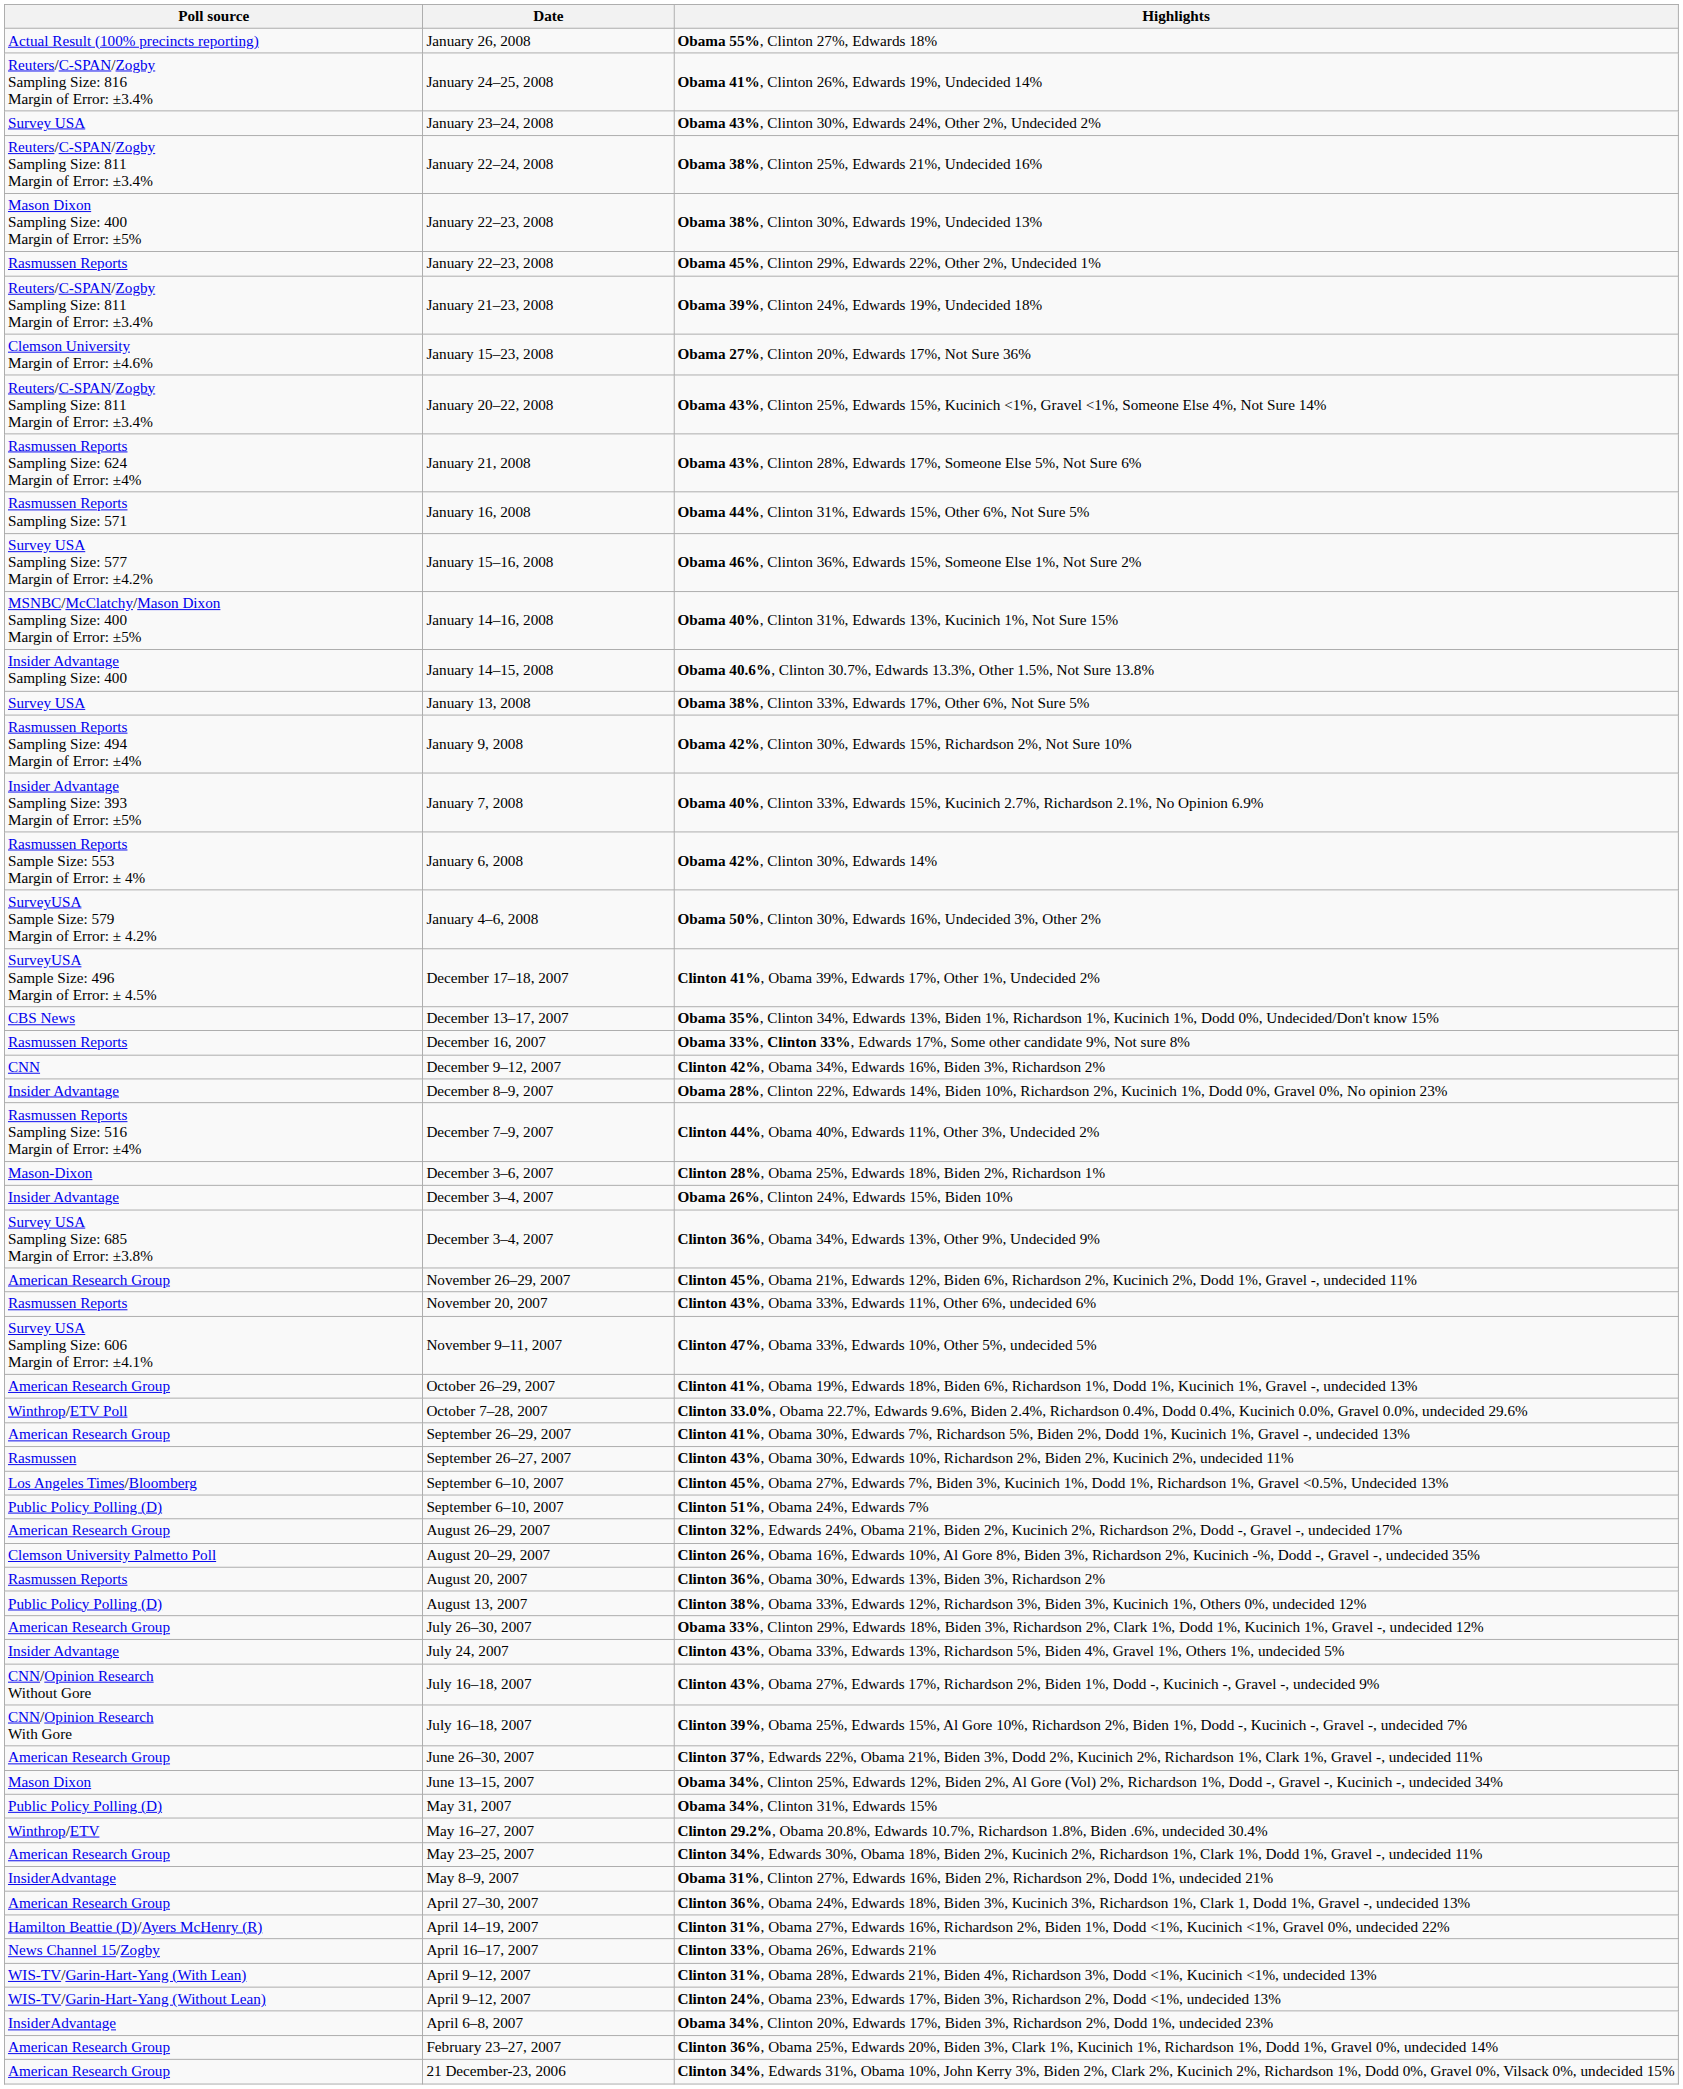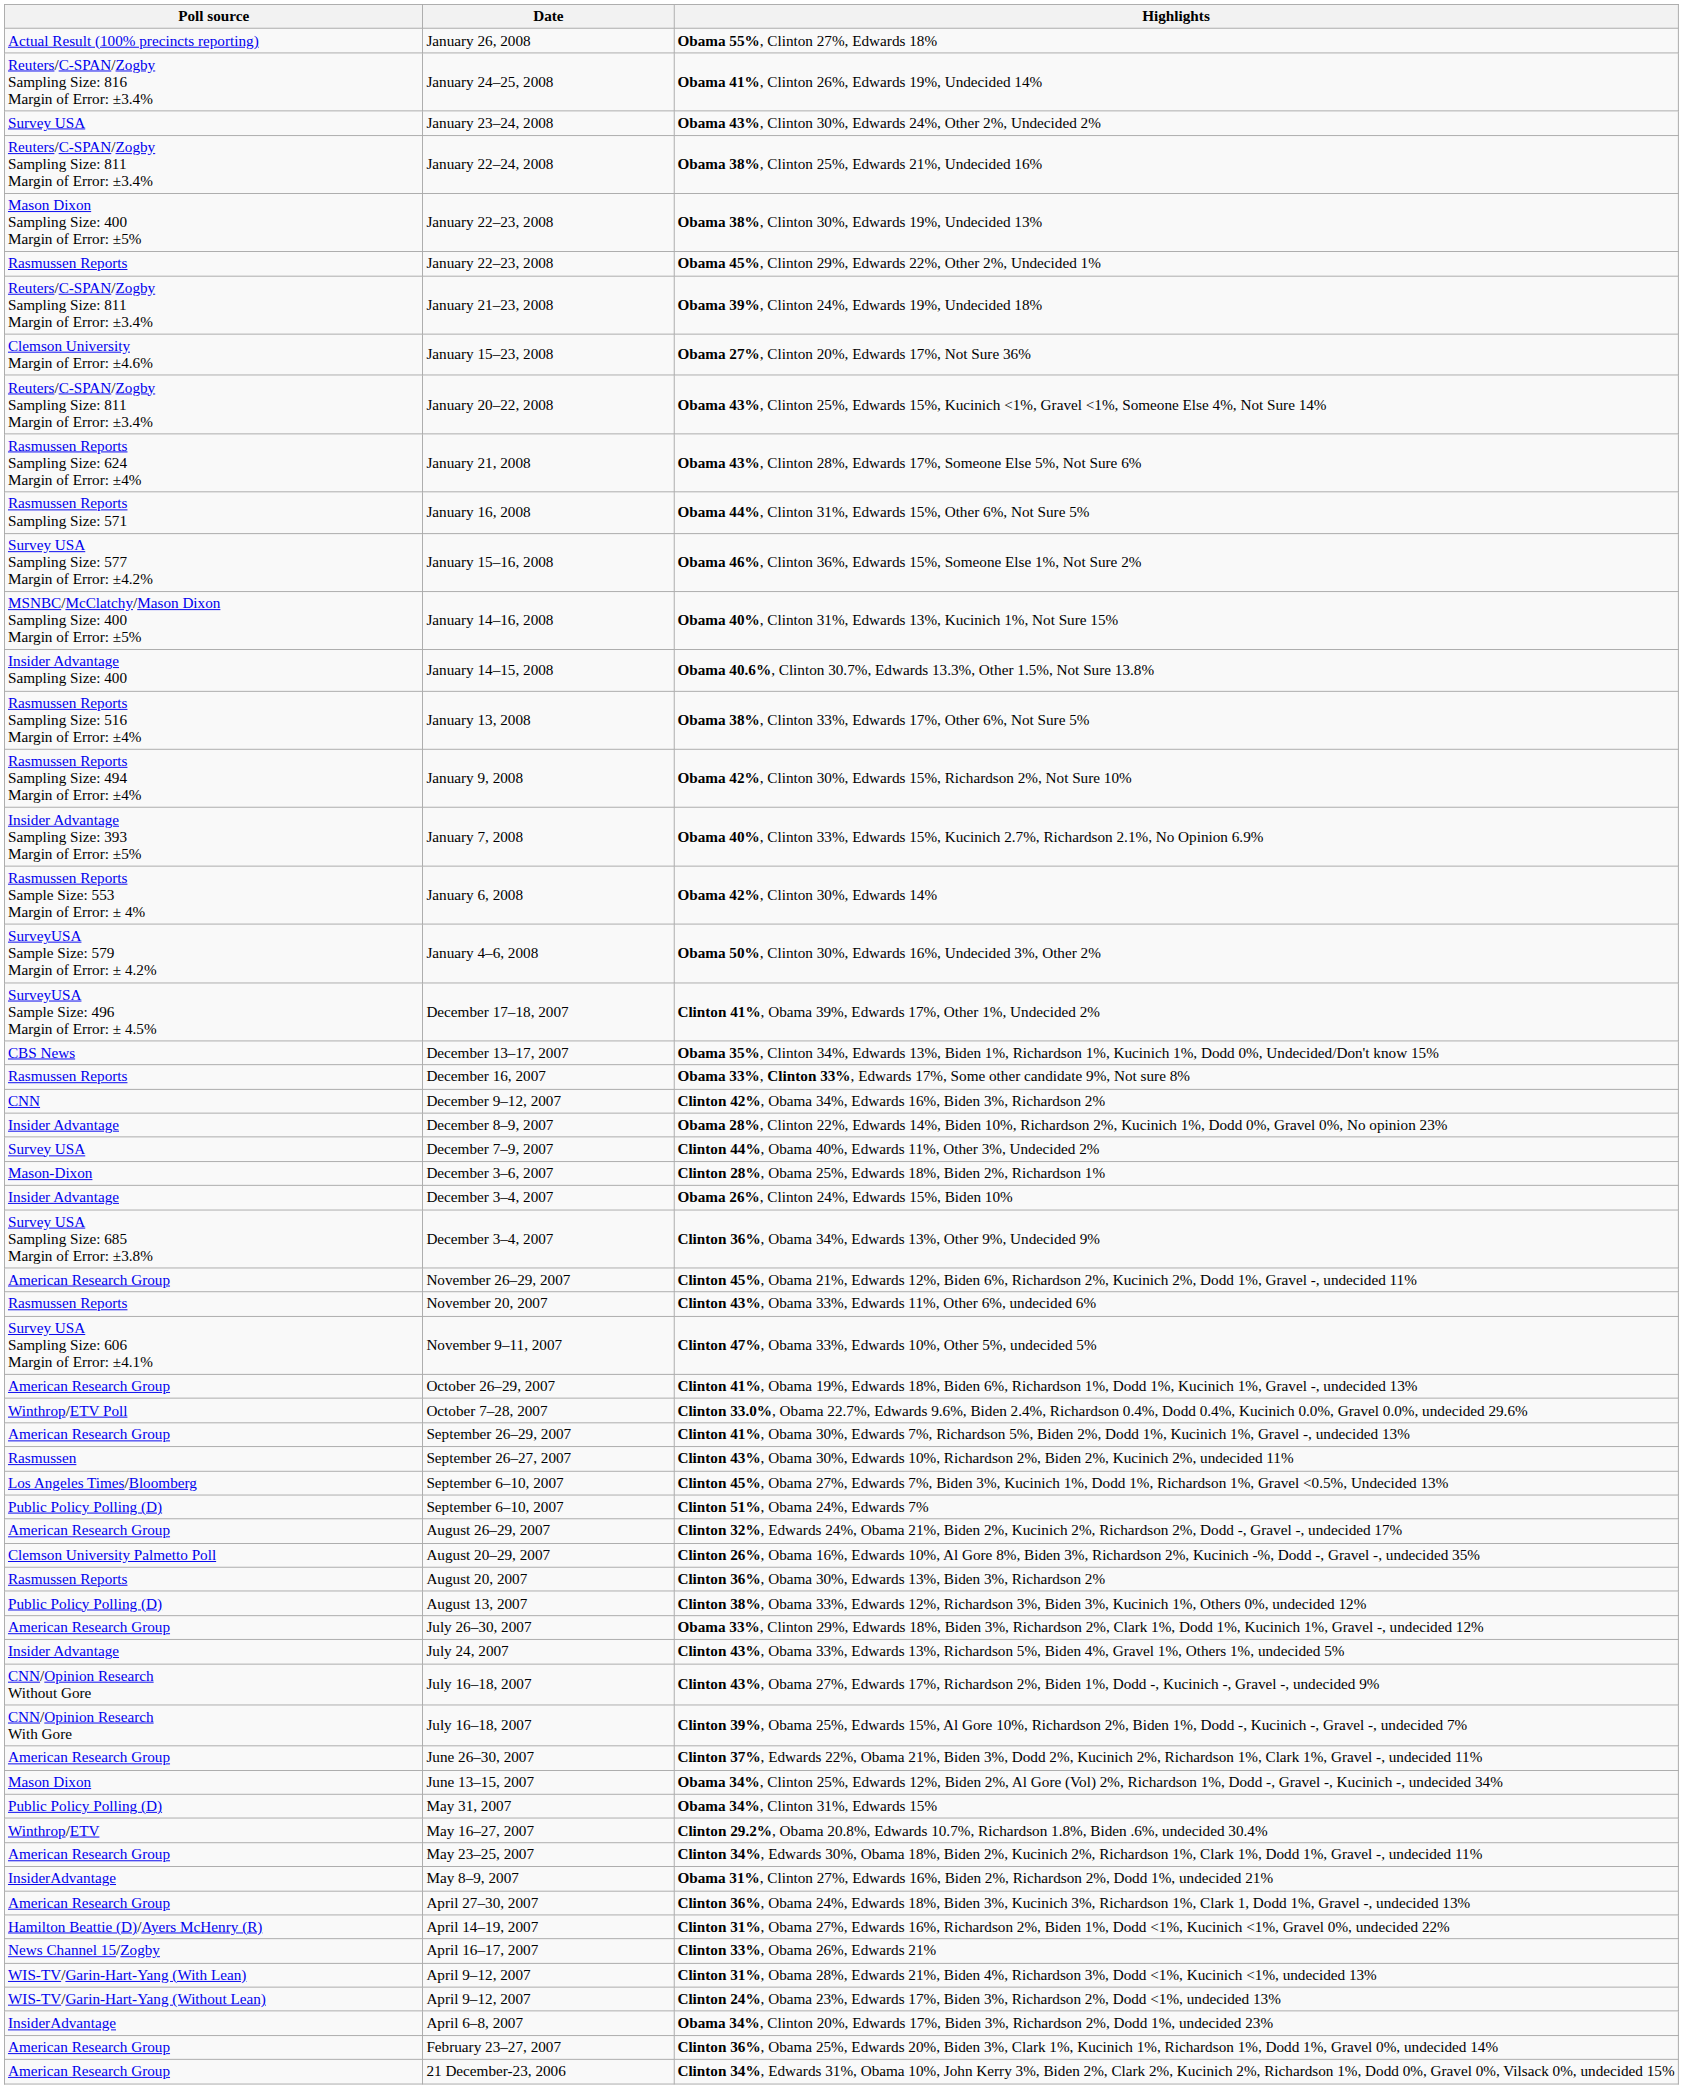(47, 703) Survey USA -> (75, 720) Rasmussen Reports Sampling Size: 516 Margin of Error: ±4%
(75, 1132) Rasmussen Reports Sampling Size: 516 Margin of Error: ±4% -> (47, 1149) Survey USA
